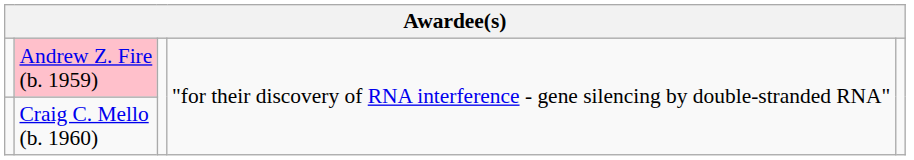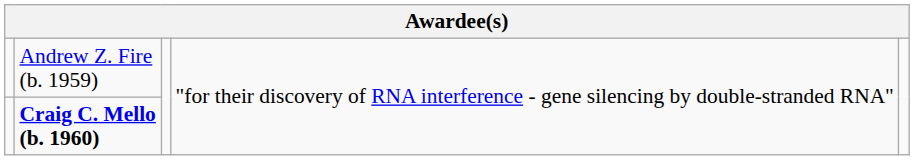(86, 67) pink background -> (86, 67) no background
(84, 125) normal -> (88, 125) bold
